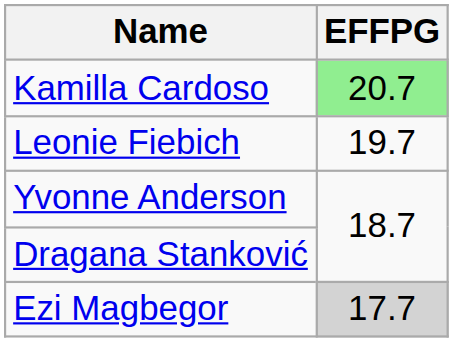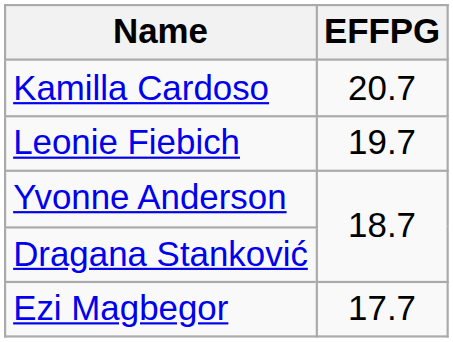(382, 87) lightgreen background -> (382, 87) no background
(382, 308) lightgrey background -> (382, 308) no background
